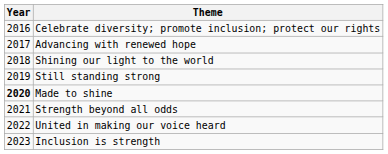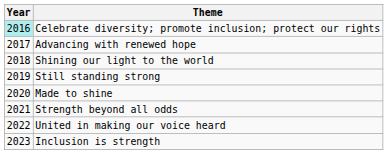(19, 29) no background -> (19, 29) paleturquoise background
(19, 93) bold -> (19, 93) normal
